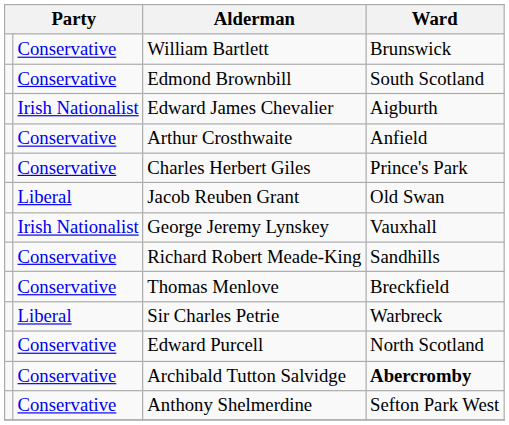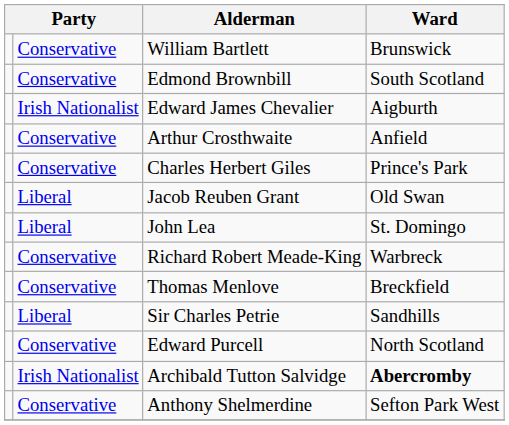+ row: (181, 227)
- row: (238, 227)
(405, 256) Sandhills -> (406, 256) Warbreck
(406, 316) Warbreck -> (405, 316) Sandhills
(67, 375) Conservative -> (78, 375) Irish Nationalist
